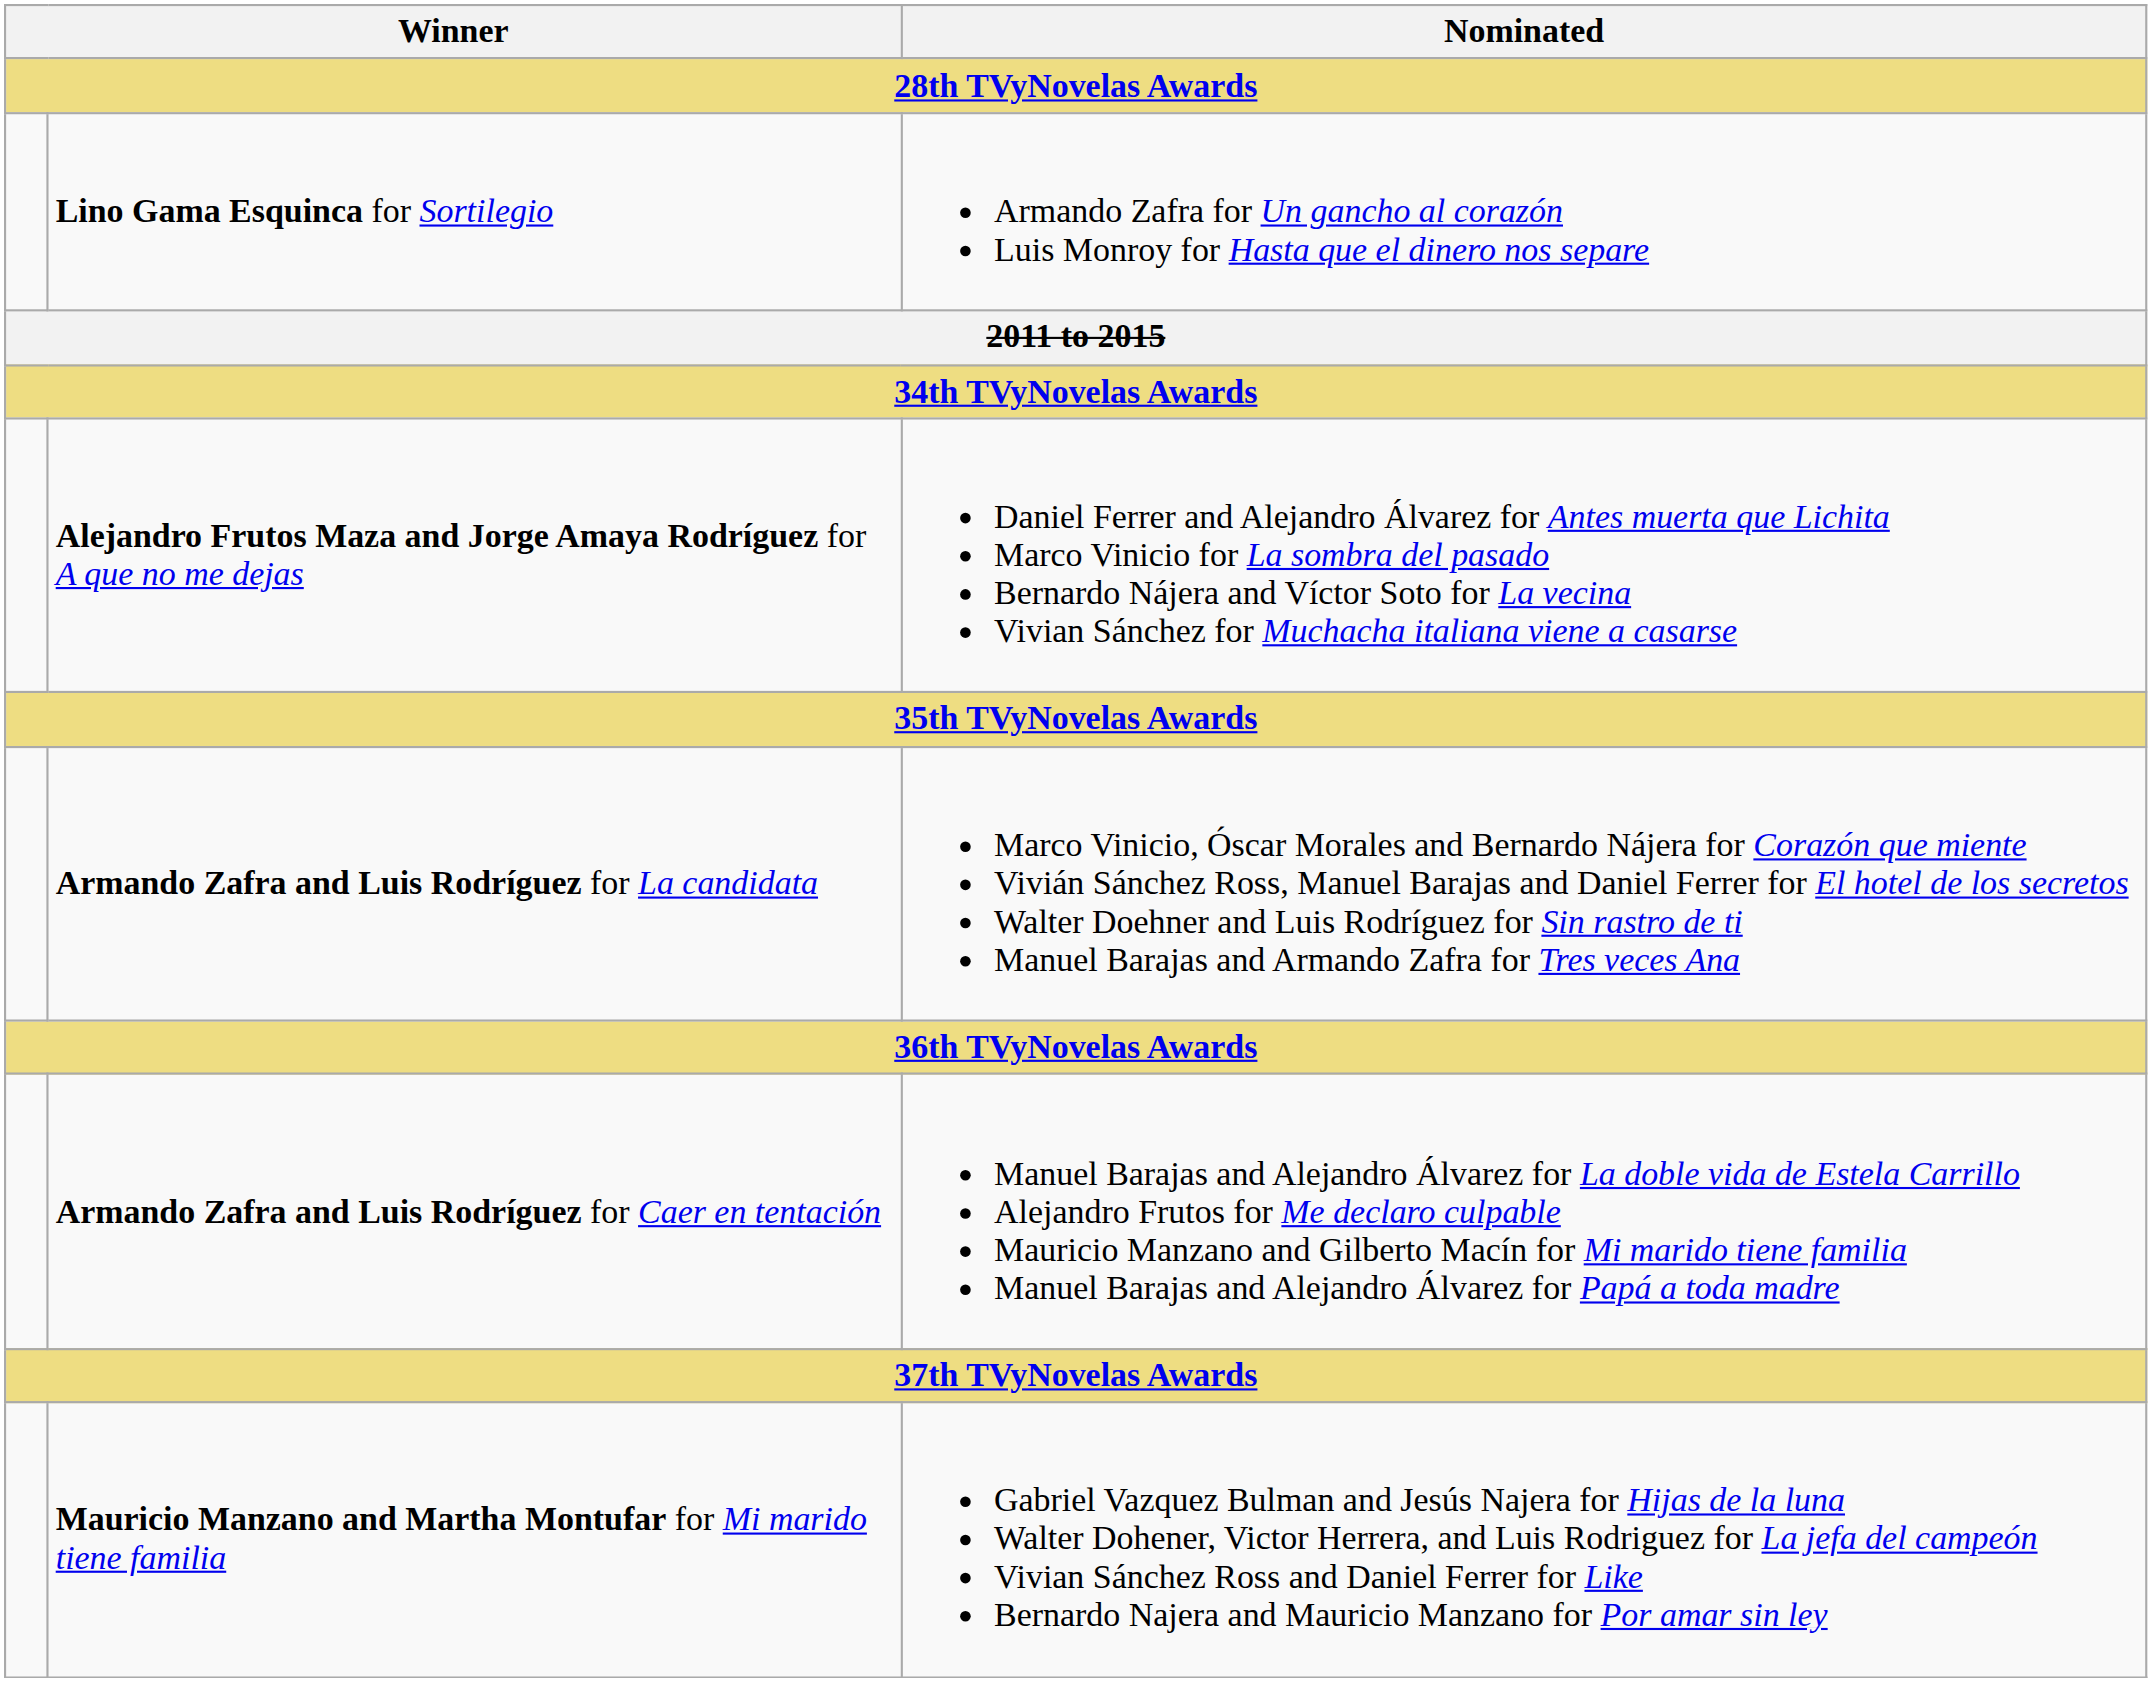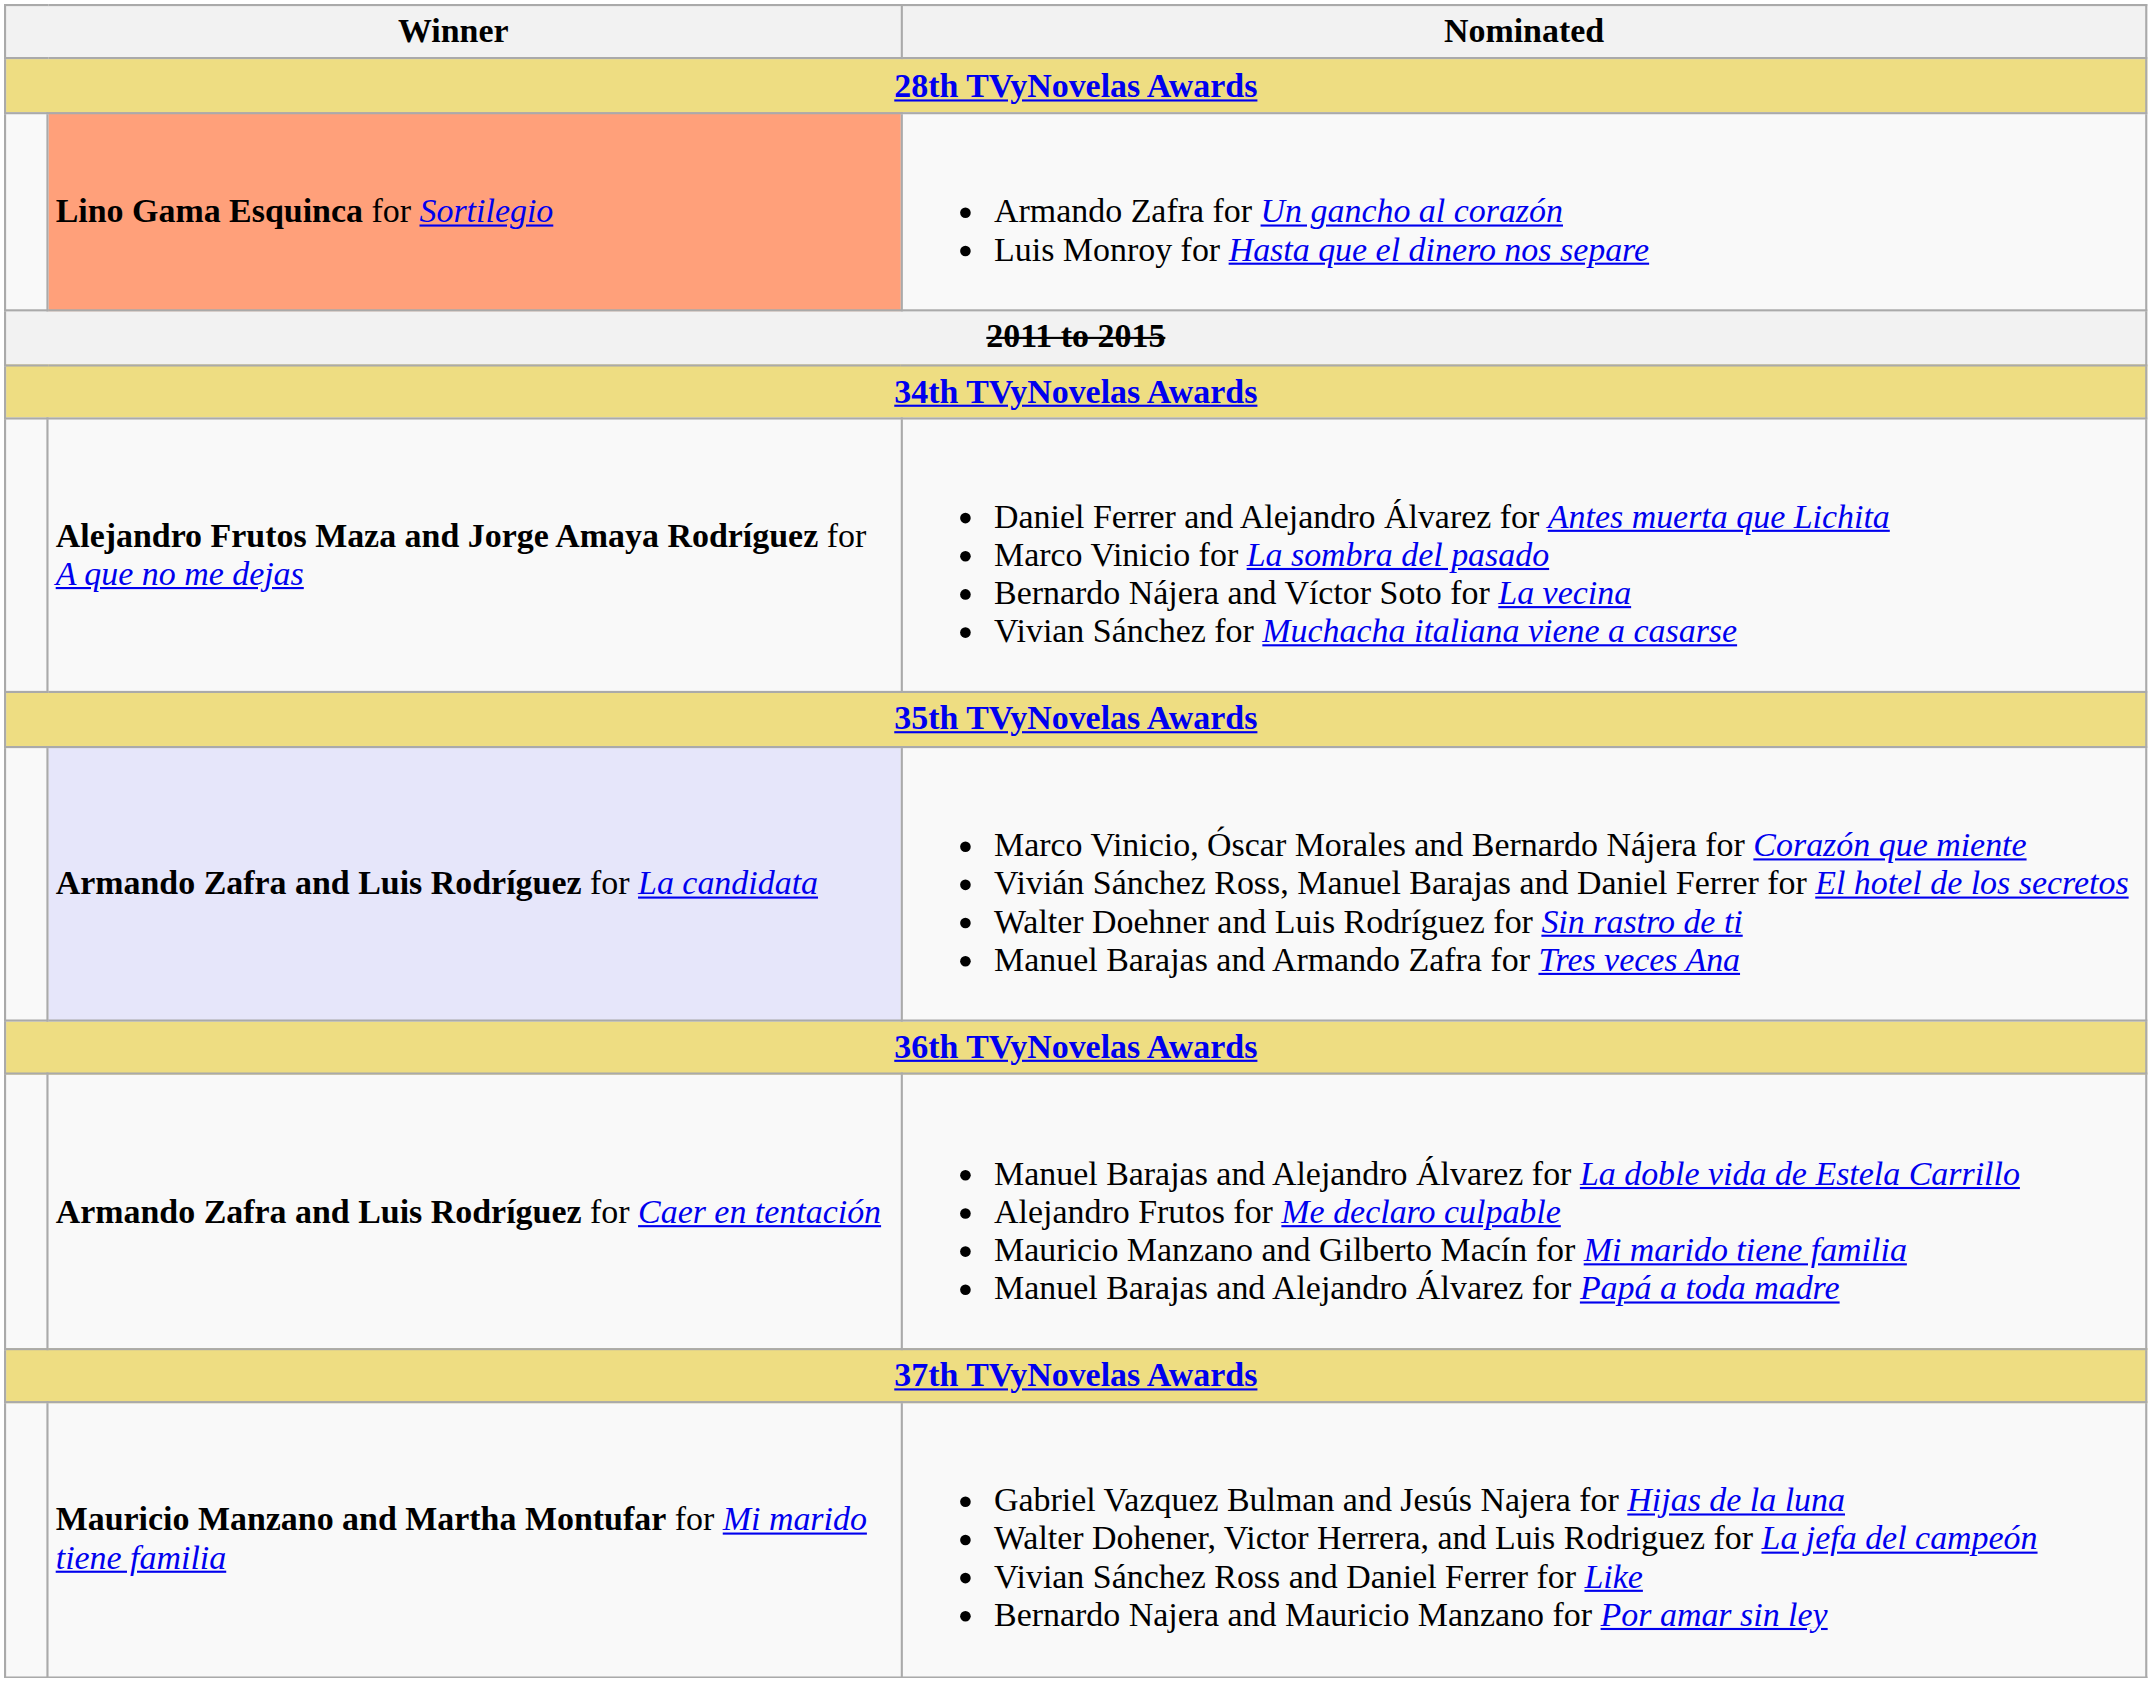(304, 211) no background -> (304, 211) lightsalmon background
(437, 882) no background -> (437, 882) lavender background
